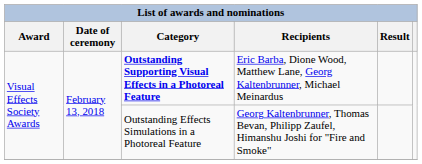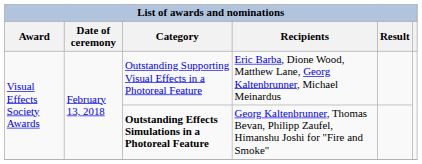(174, 78) bold -> (177, 78) normal
(167, 132) normal -> (171, 132) bold
